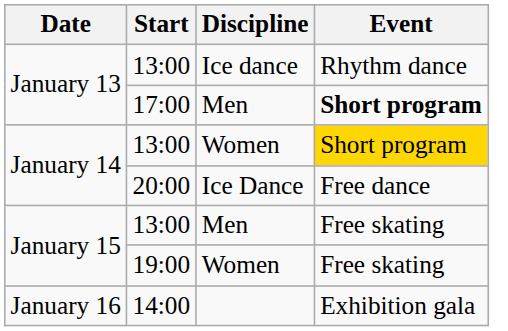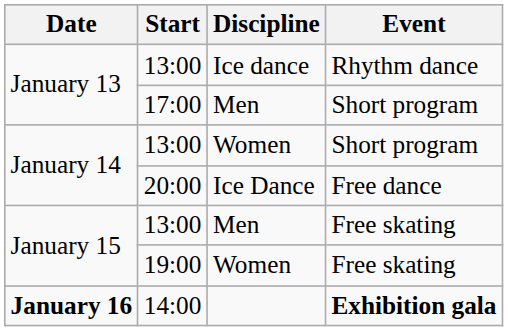(401, 104) bold -> (405, 104) normal
(394, 144) gold background -> (405, 144) no background
(66, 305) normal -> (71, 305) bold
(398, 305) normal -> (414, 305) bold
